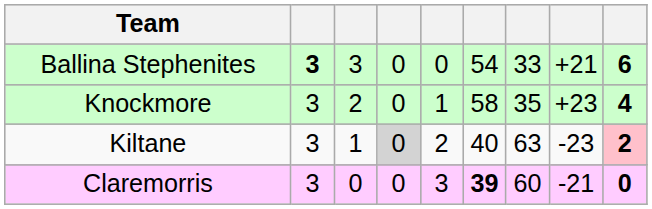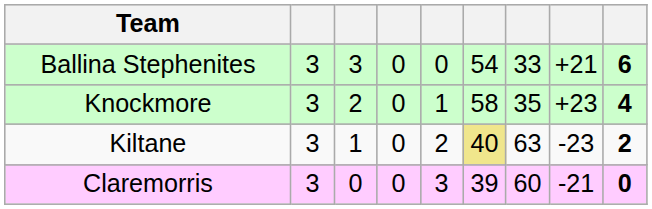(313, 64) bold -> (313, 64) normal
(399, 143) lightgrey background -> (399, 143) no background
(485, 143) no background -> (485, 143) khaki background
(625, 143) pink background -> (625, 143) no background
(485, 183) bold -> (485, 183) normal
